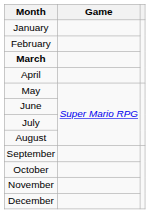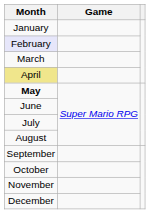(31, 43) no background -> (31, 43) lavender background
(31, 59) bold -> (31, 59) normal
(31, 75) no background -> (31, 75) khaki background
(31, 91) normal -> (31, 91) bold
